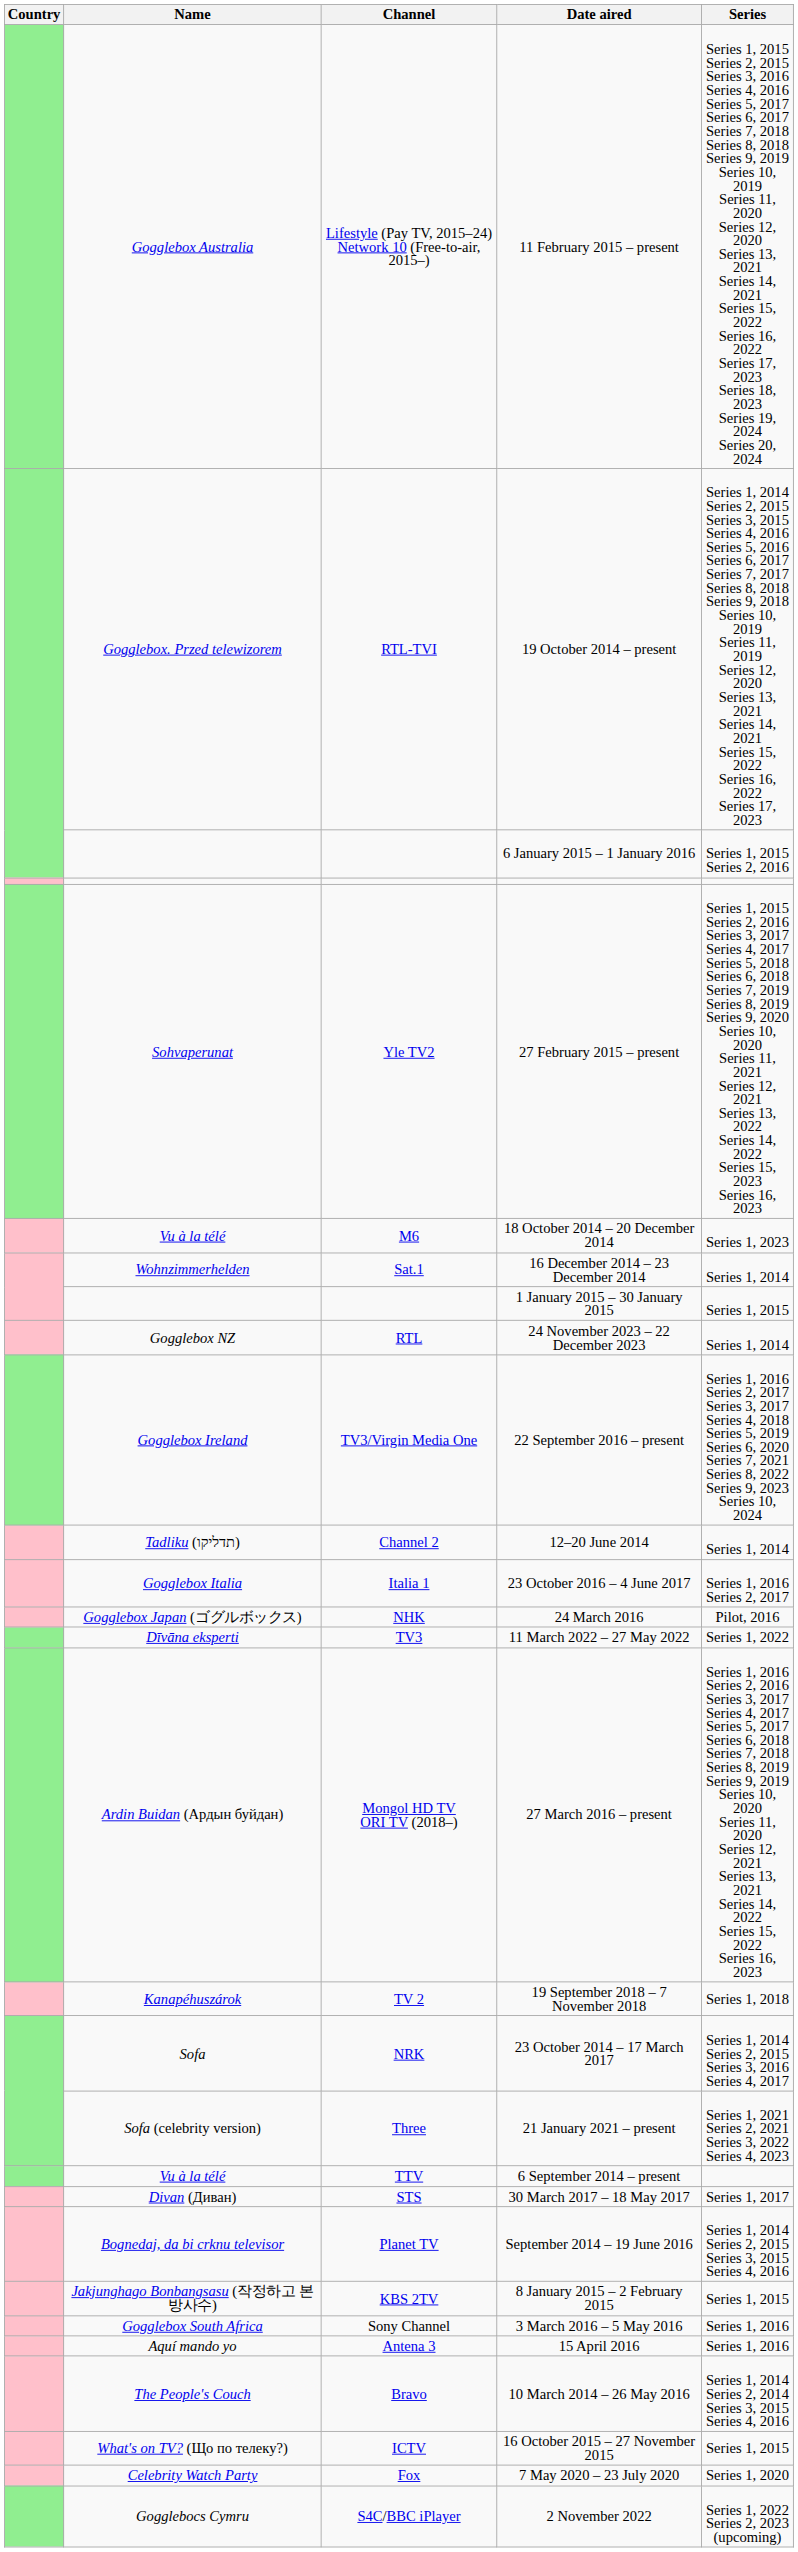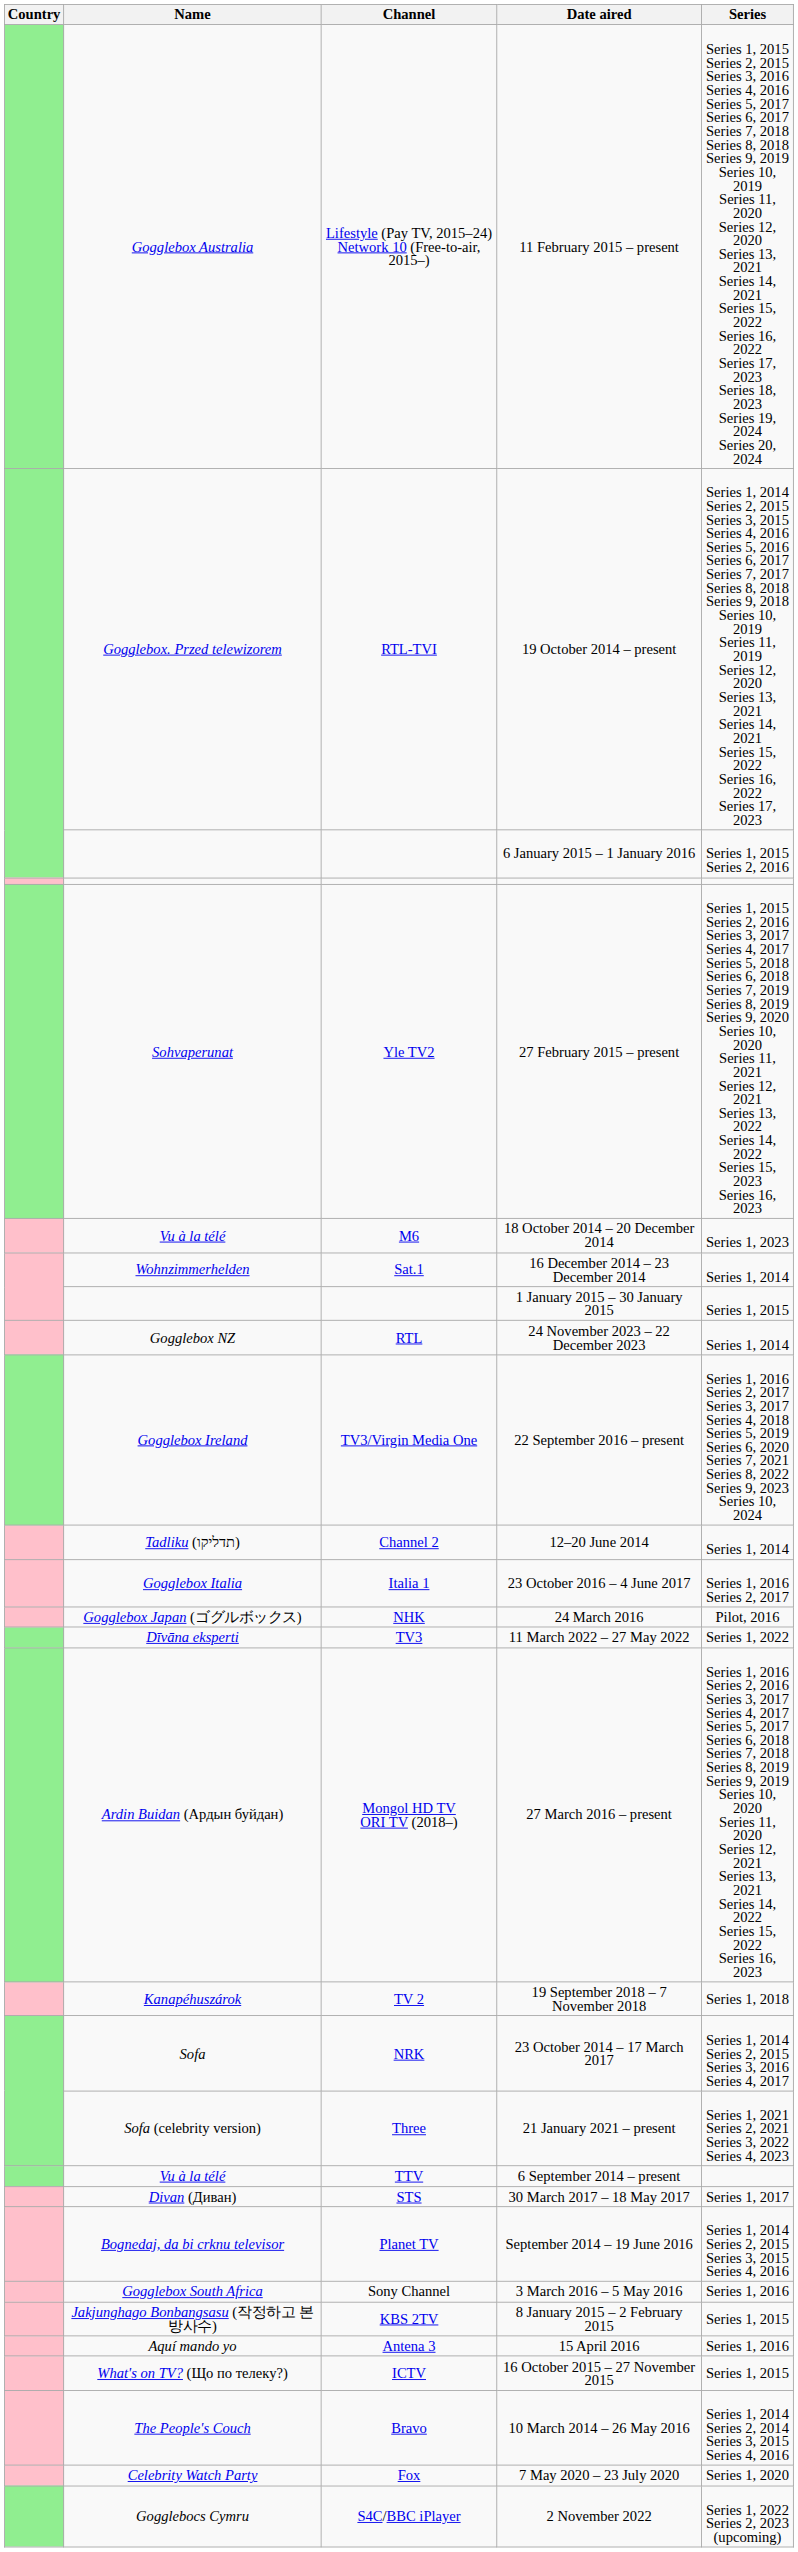rows swapped: (599, 2326) <-> (599, 2299)
rows swapped: (599, 2448) <-> (599, 2394)
